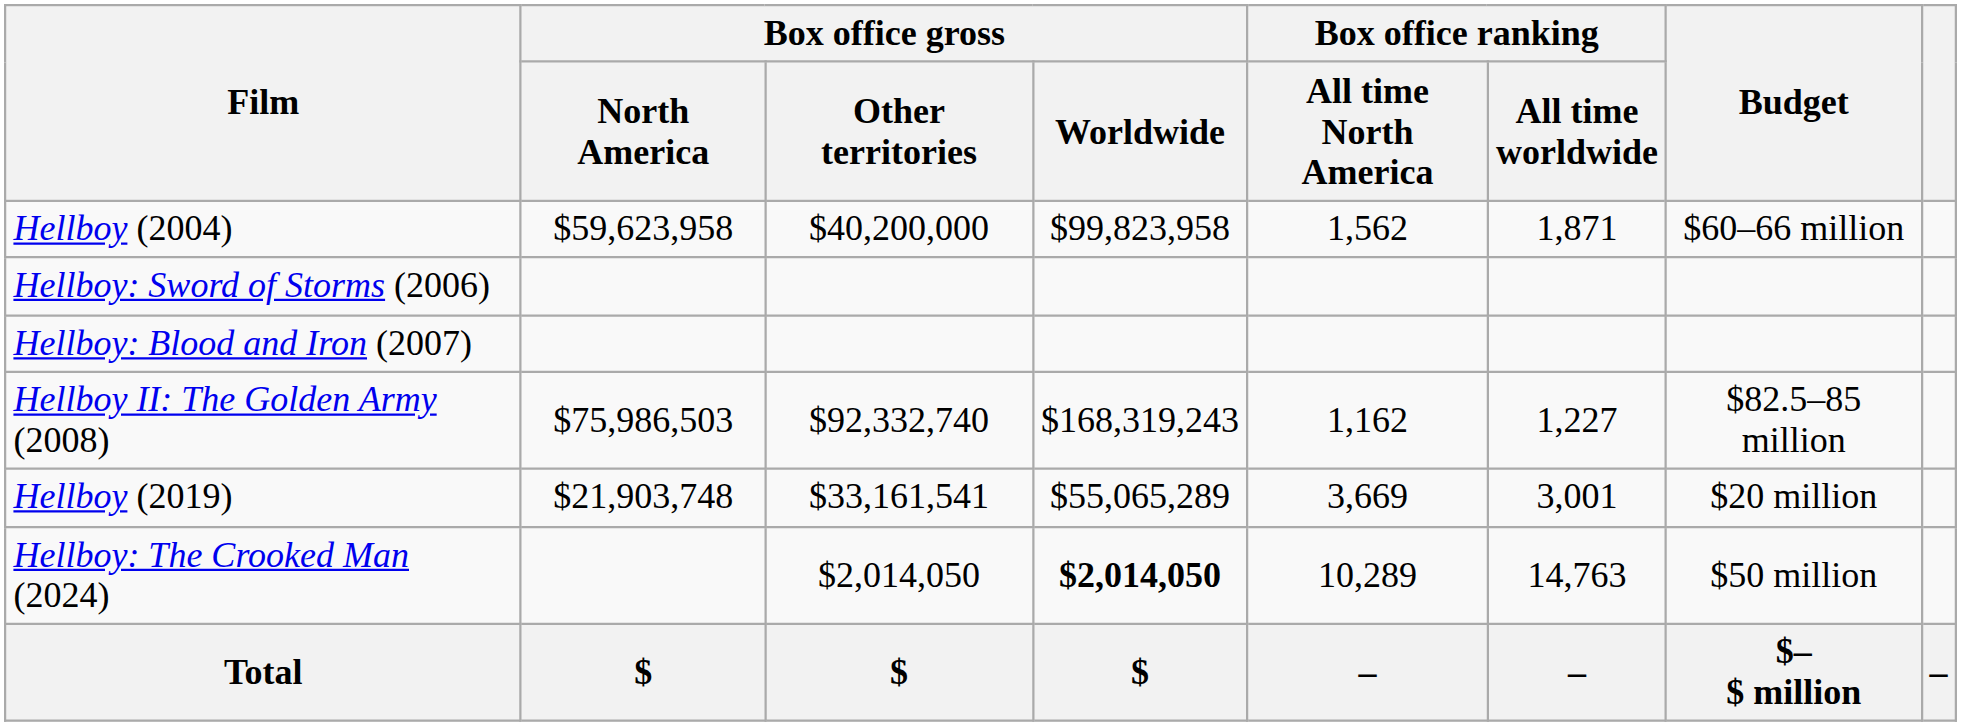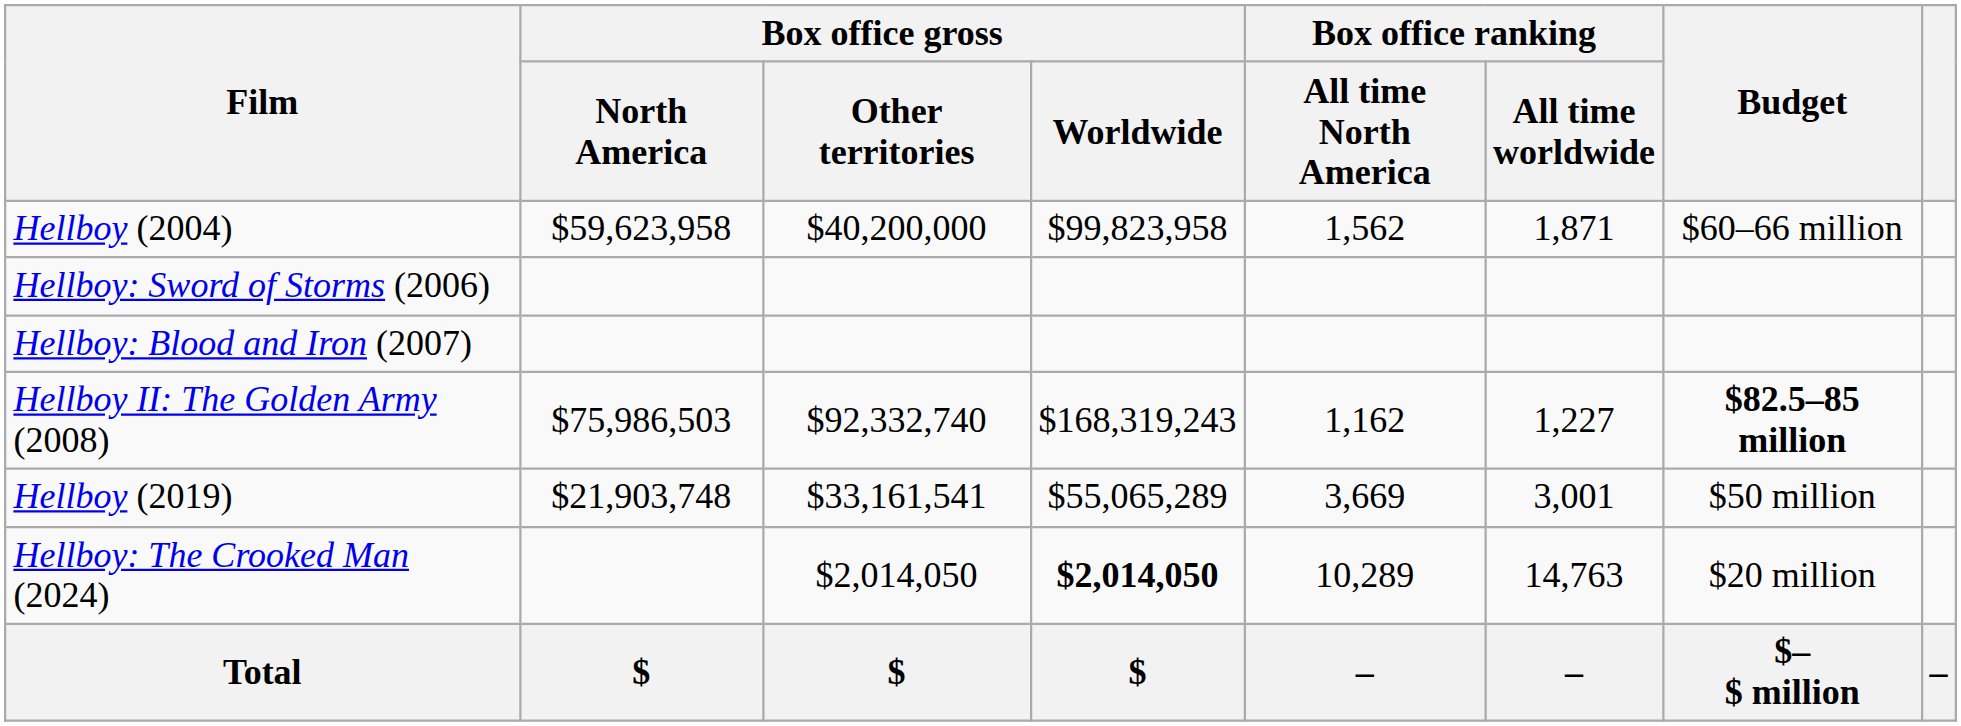(1794, 419) normal -> (1792, 419) bold
(1794, 497) $20 million -> (1792, 497) $50 million
(1794, 574) $50 million -> (1792, 574) $20 million
